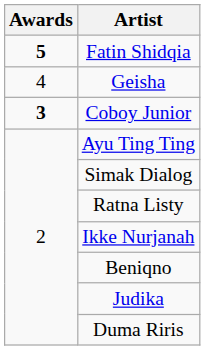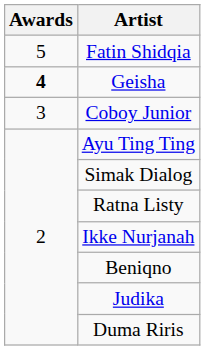(41, 50) bold -> (41, 50) normal
(41, 81) normal -> (41, 81) bold
(41, 112) bold -> (41, 112) normal
